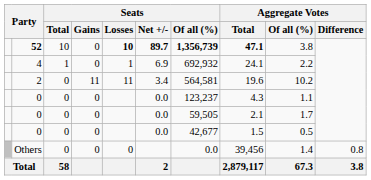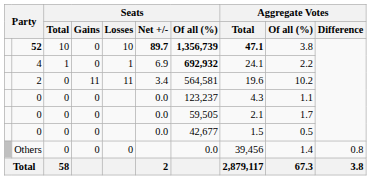(128, 47) bold -> (128, 47) normal
(201, 64) normal -> (201, 64) bold
